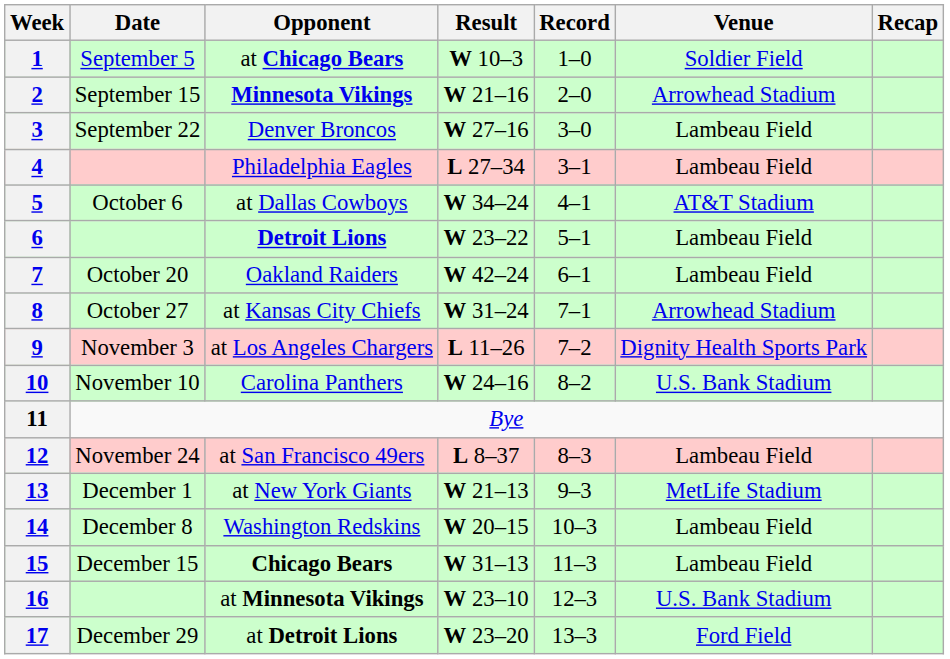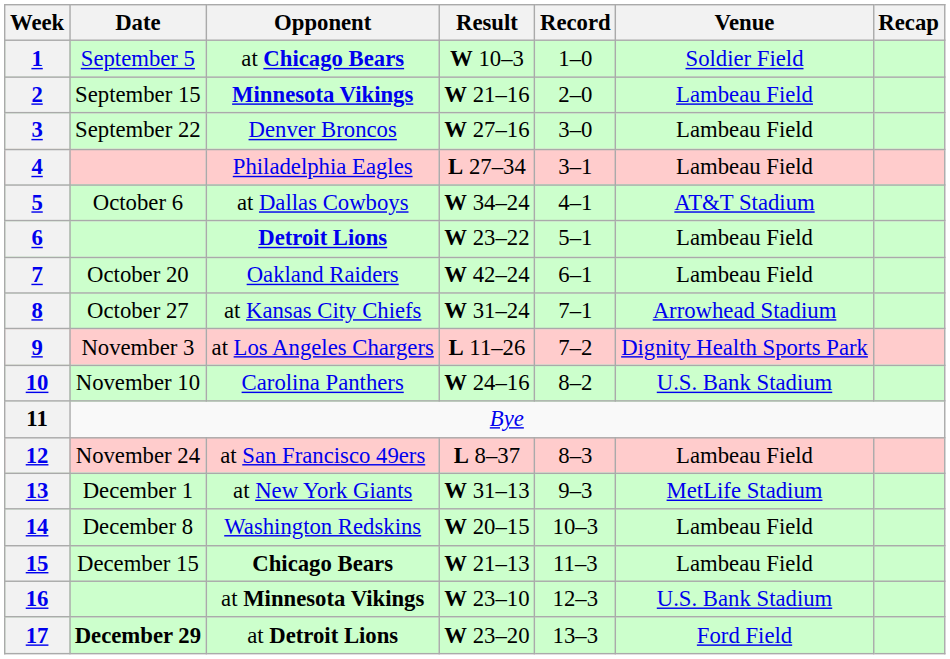(744, 94) Arrowhead Stadium -> (745, 94) Lambeau Field
(486, 490) W 21–13 -> (487, 490) W 31–13
(486, 563) W 31–13 -> (487, 563) W 21–13
(137, 635) normal -> (138, 635) bold
